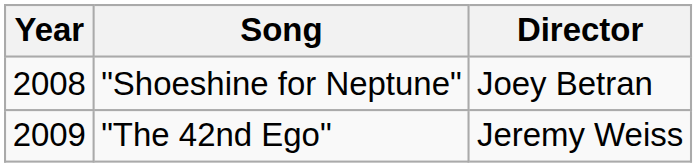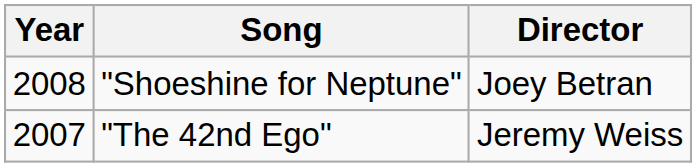(49, 135) 2009 -> (49, 135) 2007
